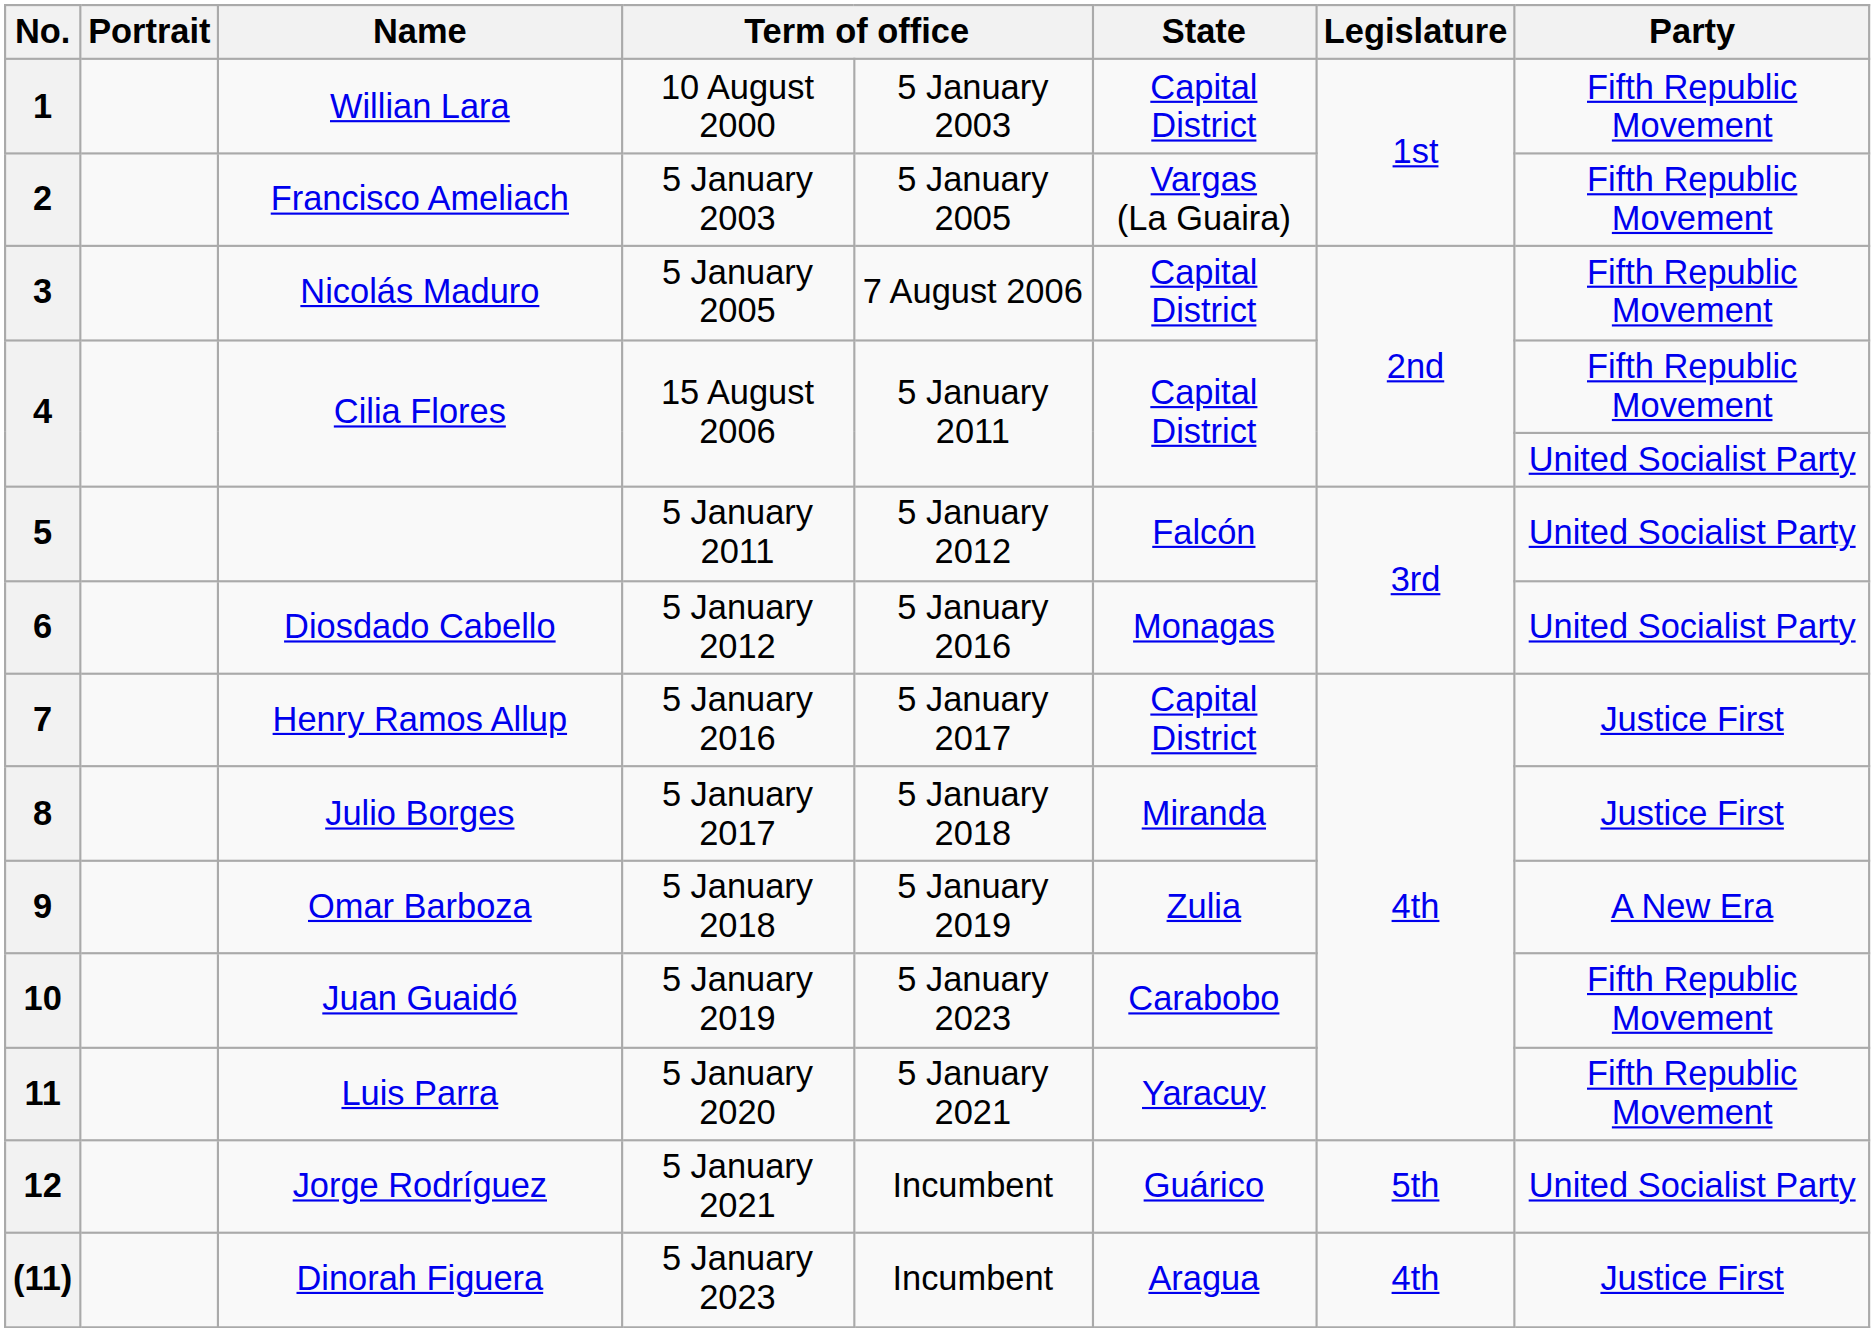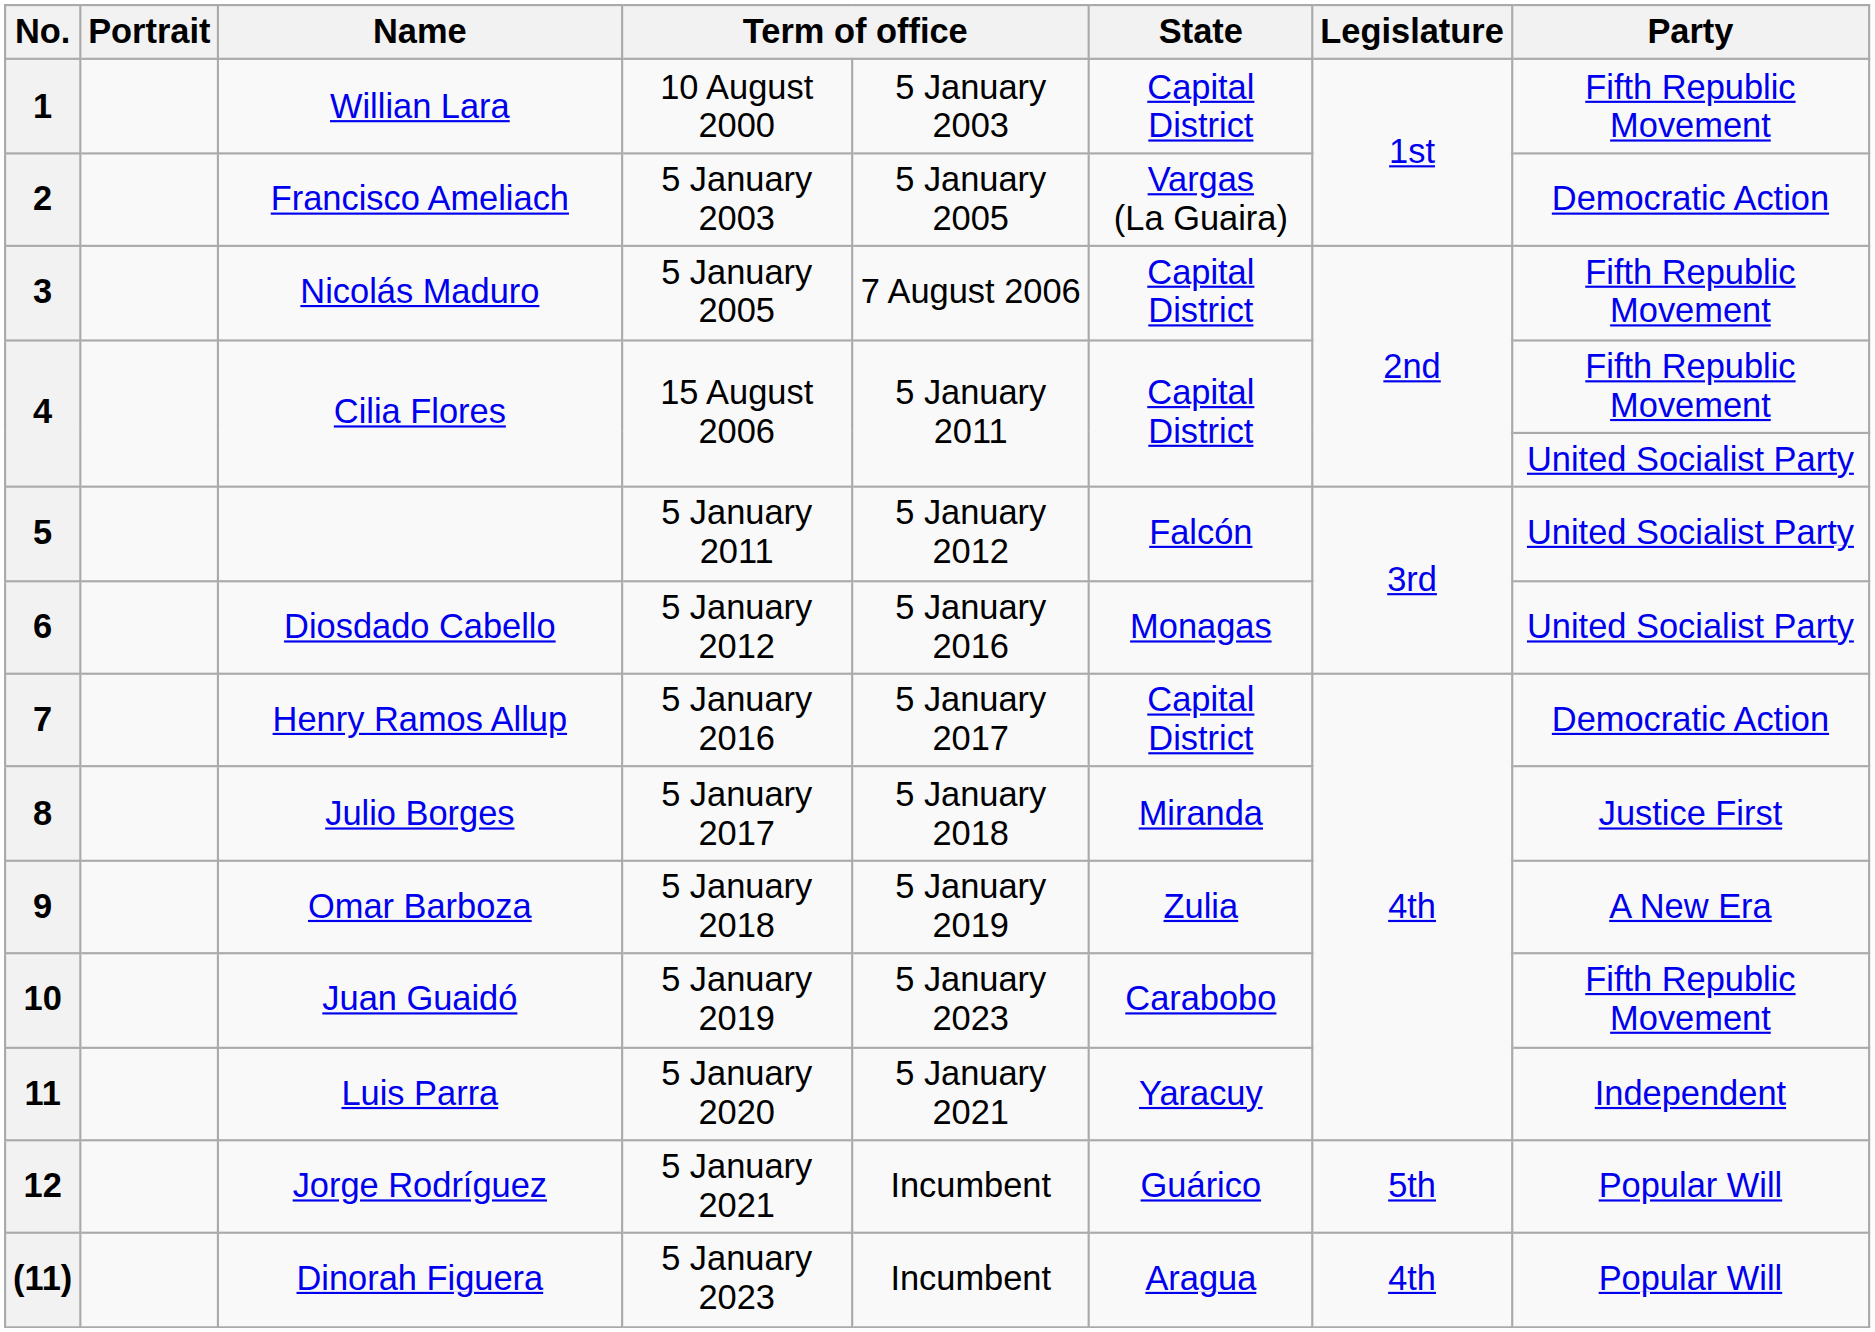(1692, 198) Fifth Republic Movement -> (1690, 198) Democratic Action
(1692, 719) Justice First -> (1690, 719) Democratic Action
(1692, 1092) Fifth Republic Movement -> (1690, 1092) Independent
(1692, 1186) United Socialist Party -> (1690, 1186) Popular Will
(1692, 1279) Justice First -> (1690, 1279) Popular Will
